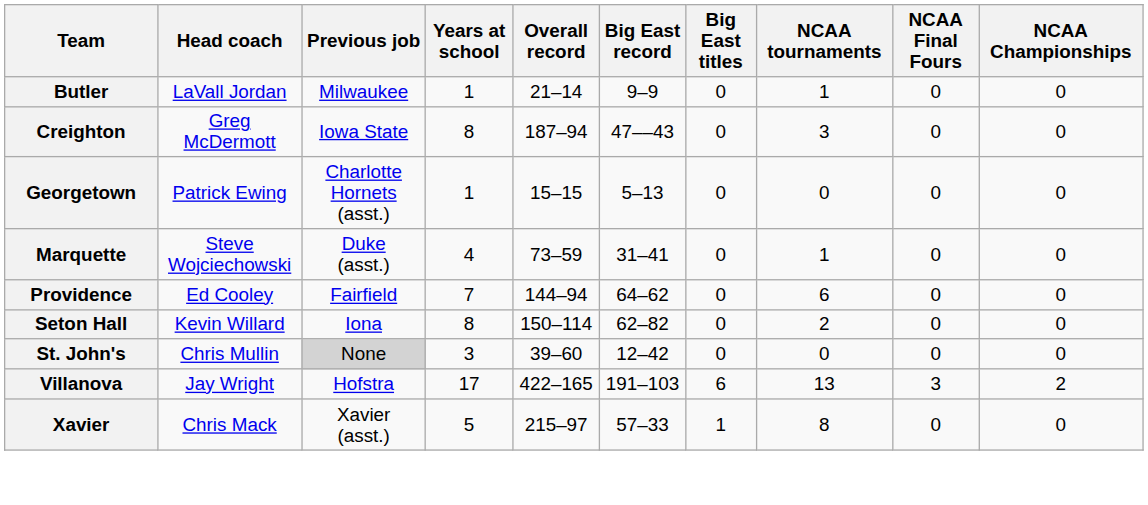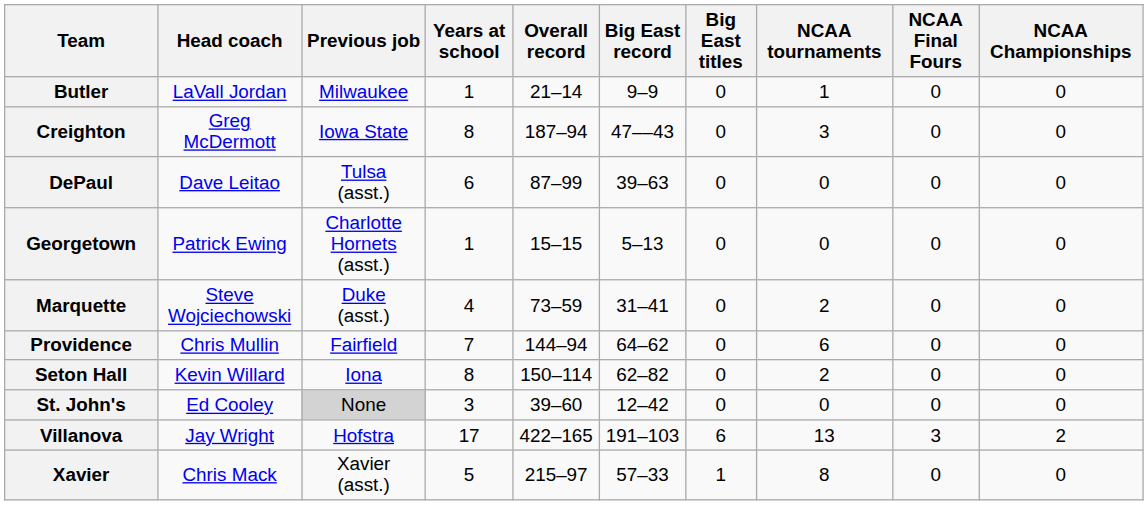+ row: (81, 183)
(824, 254) 1 -> (824, 305) 2
(230, 295) Ed Cooley -> (230, 345) Chris Mullin
(230, 354) Chris Mullin -> (230, 405) Ed Cooley
